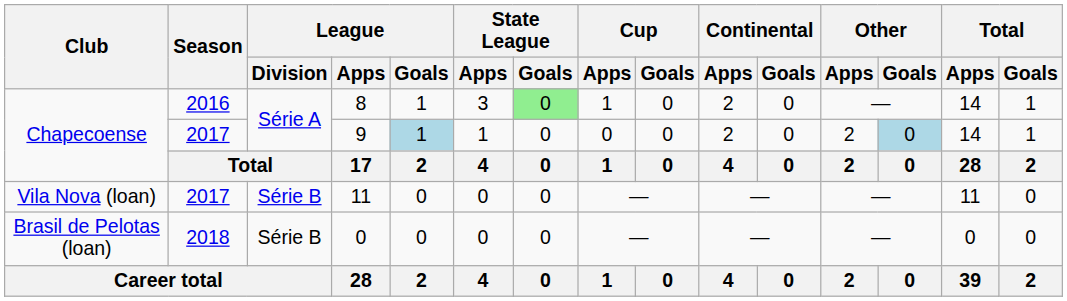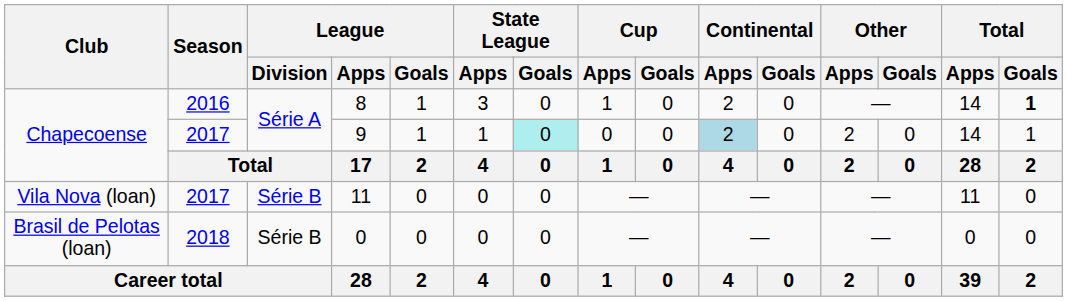(545, 103) lightgreen background -> (545, 103) no background
(1031, 103) normal -> (1031, 103) bold
(421, 134) lightblue background -> (421, 134) no background
(545, 134) no background -> (545, 134) paleturquoise background
(728, 134) no background -> (728, 134) lightblue background
(910, 134) lightblue background -> (910, 134) no background
